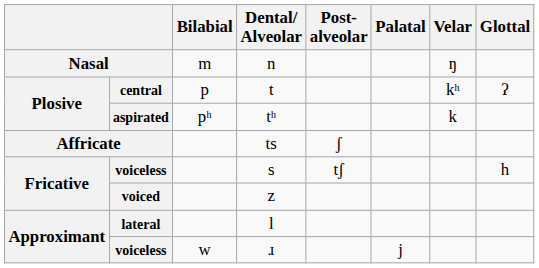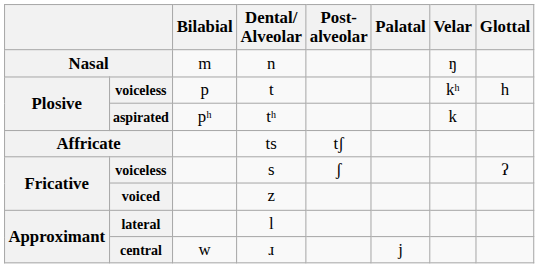(141, 91) central -> (141, 91) voiceless
(505, 90) ʔ -> (505, 90) h
(339, 143) ʃ -> (339, 143) tʃ
(339, 169) tʃ -> (339, 169) ʃ
(505, 169) h -> (505, 169) ʔ
(141, 250) voiceless -> (141, 250) central
